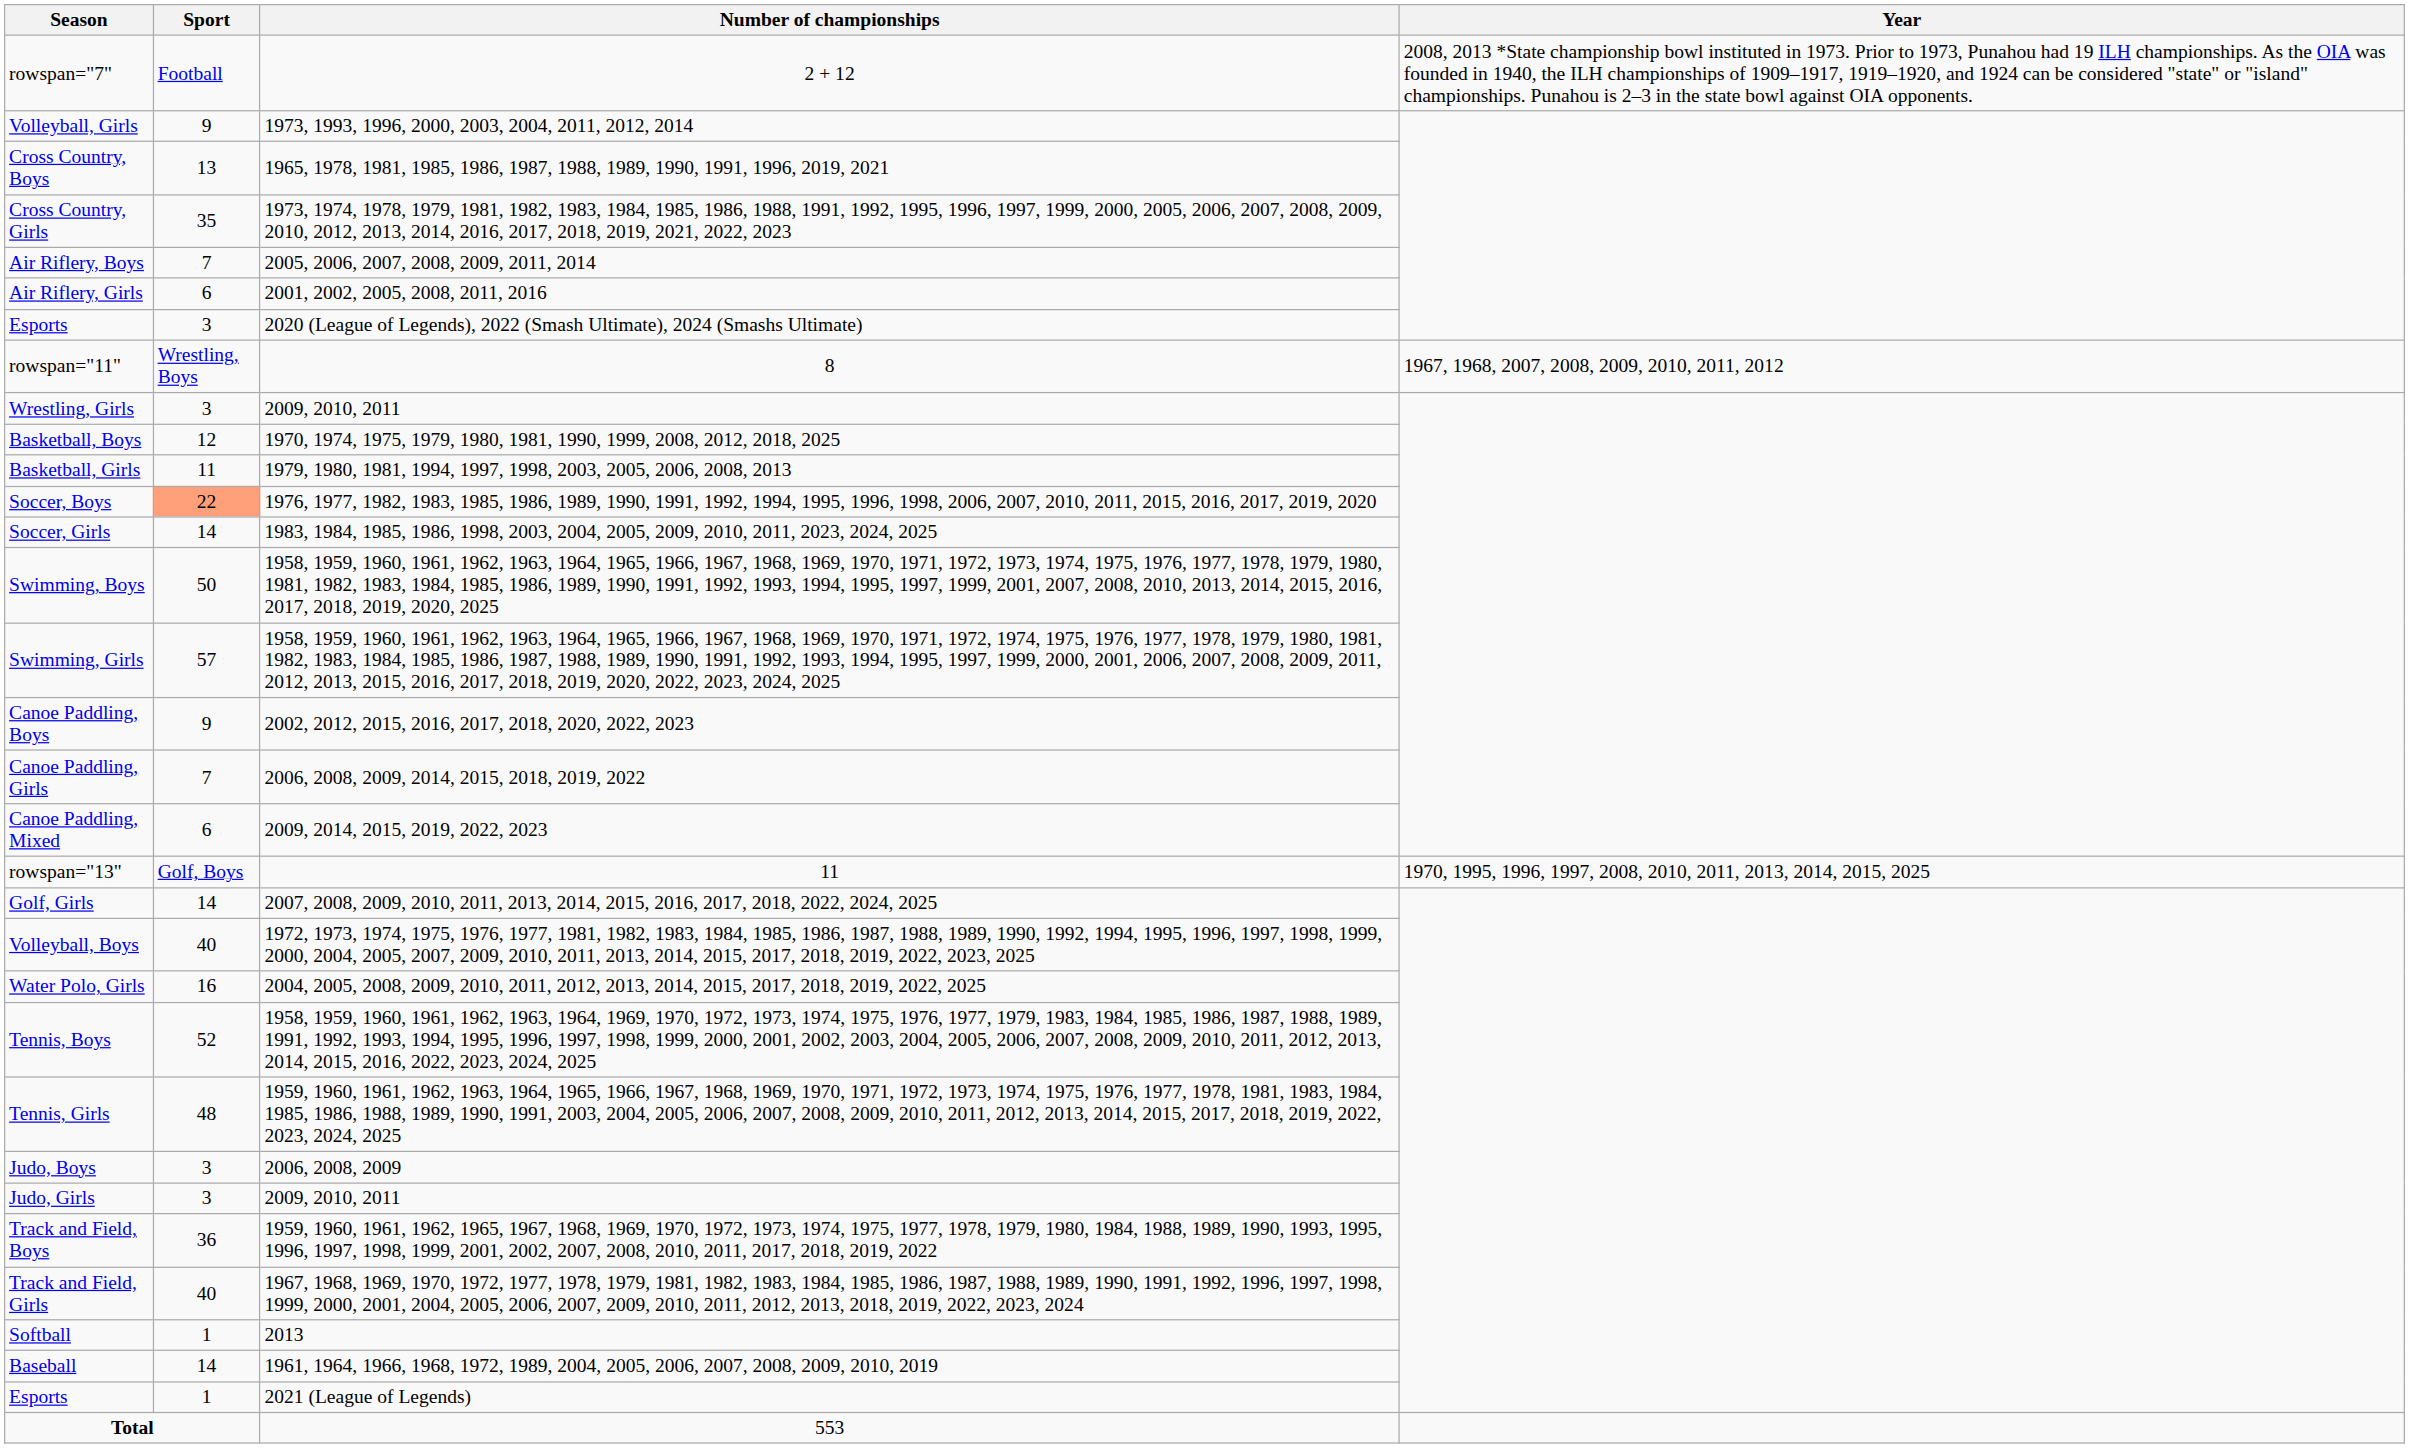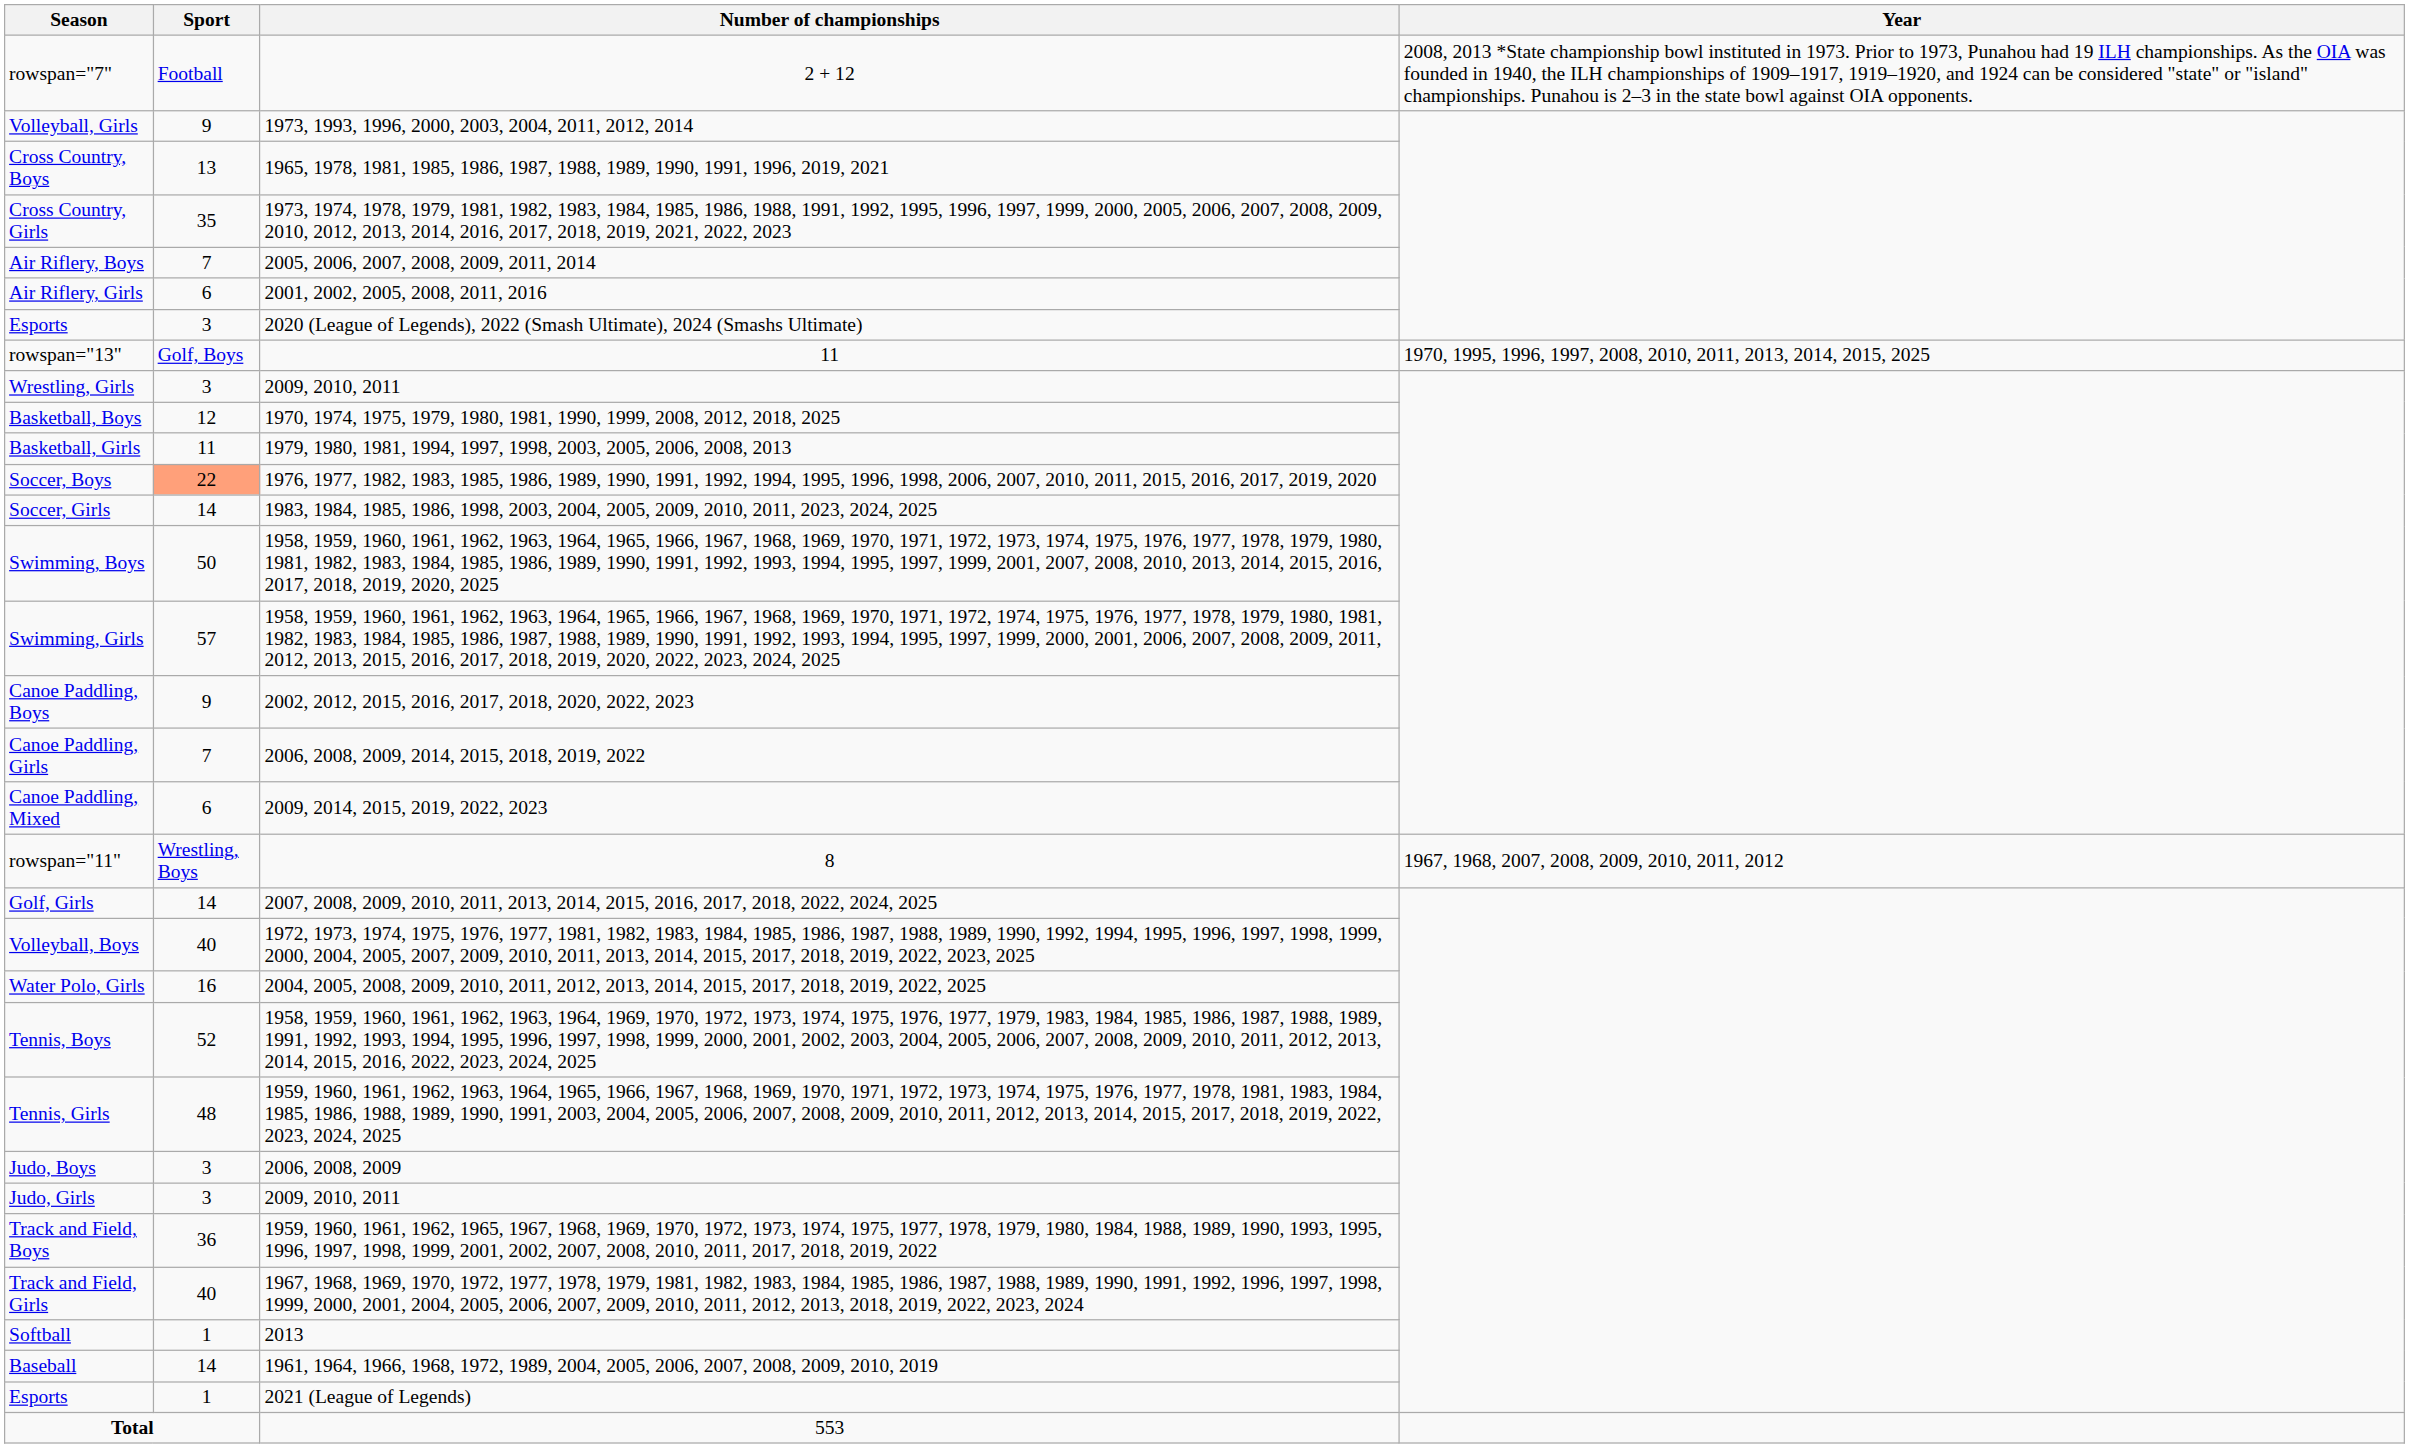rows swapped: (65, 366) <-> (65, 871)
